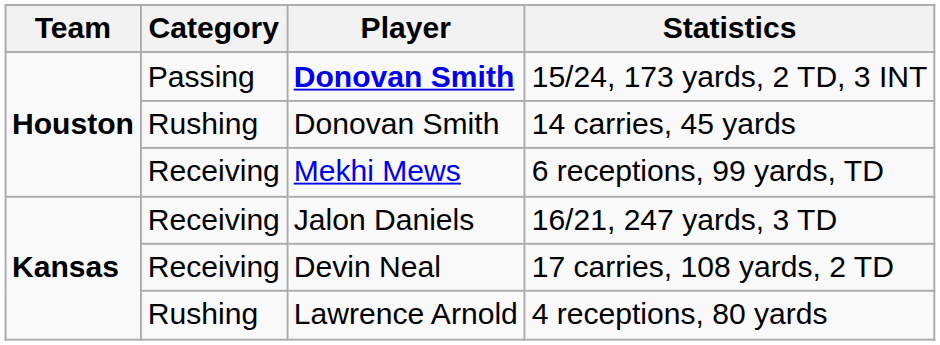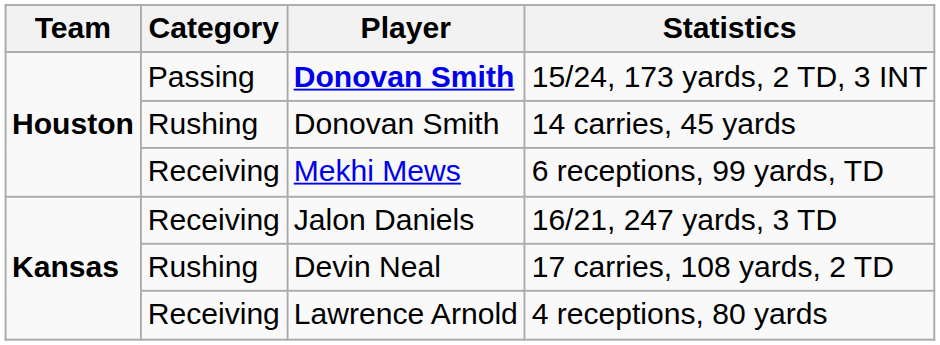(214, 266) Receiving -> (203, 266) Rushing
(203, 314) Rushing -> (214, 314) Receiving
